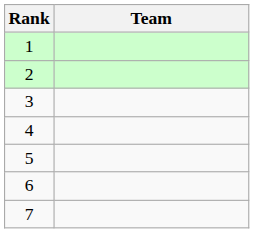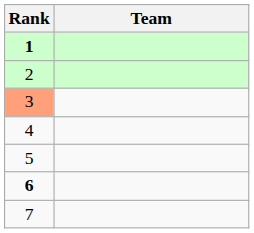(29, 46) normal -> (29, 46) bold
(29, 102) no background -> (29, 102) lightsalmon background
(29, 185) normal -> (29, 185) bold
